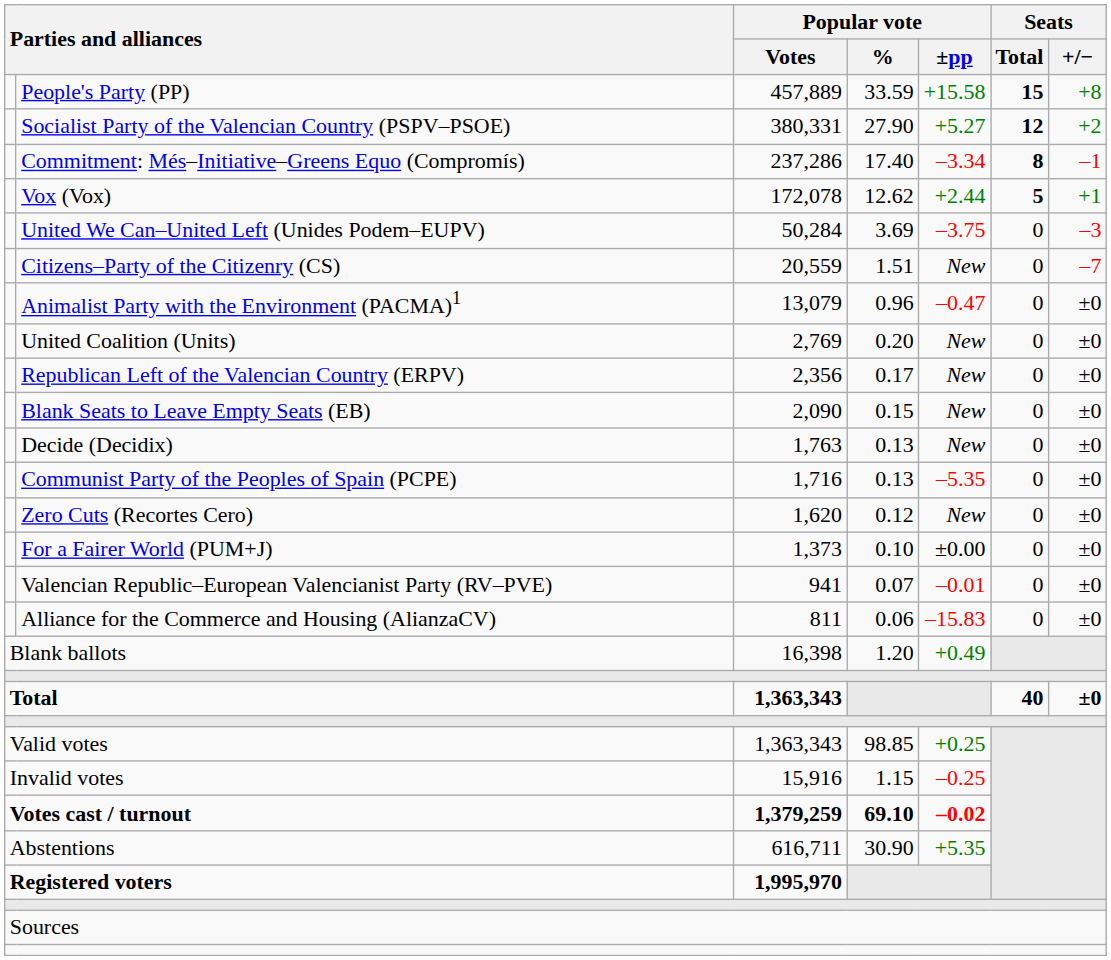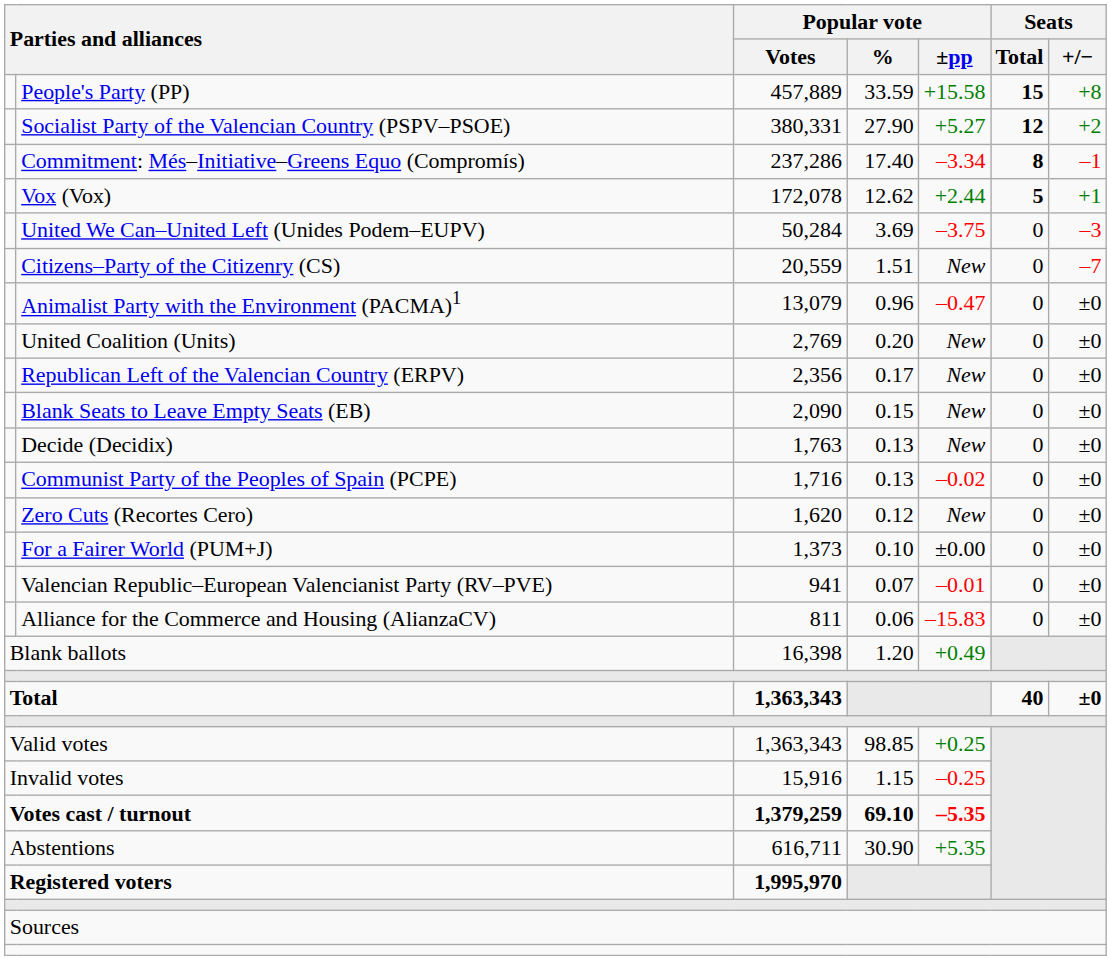(961, 479) –5.35 -> (961, 479) –0.02
(961, 812) –0.02 -> (961, 812) –5.35
